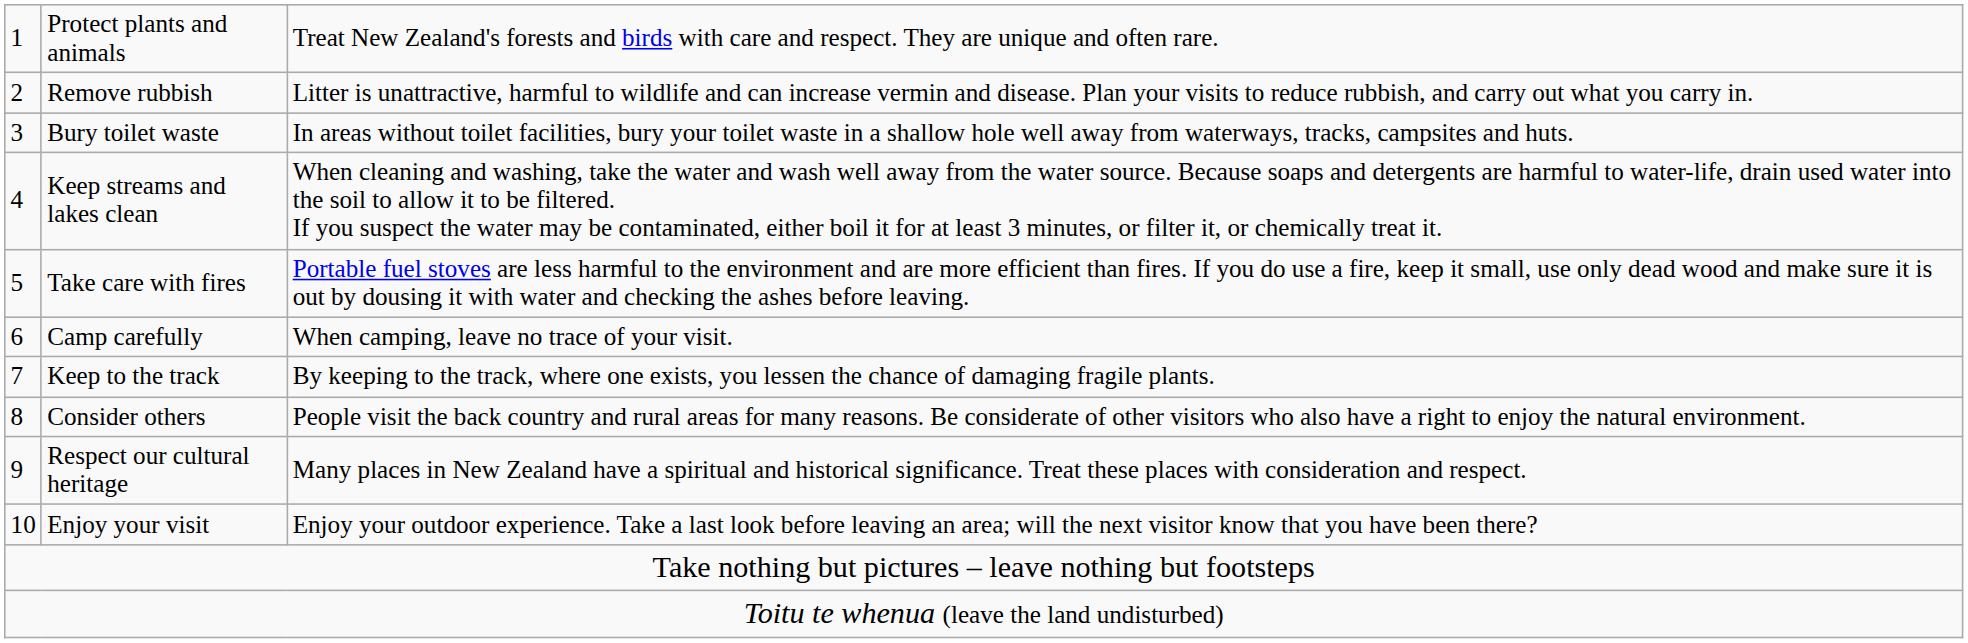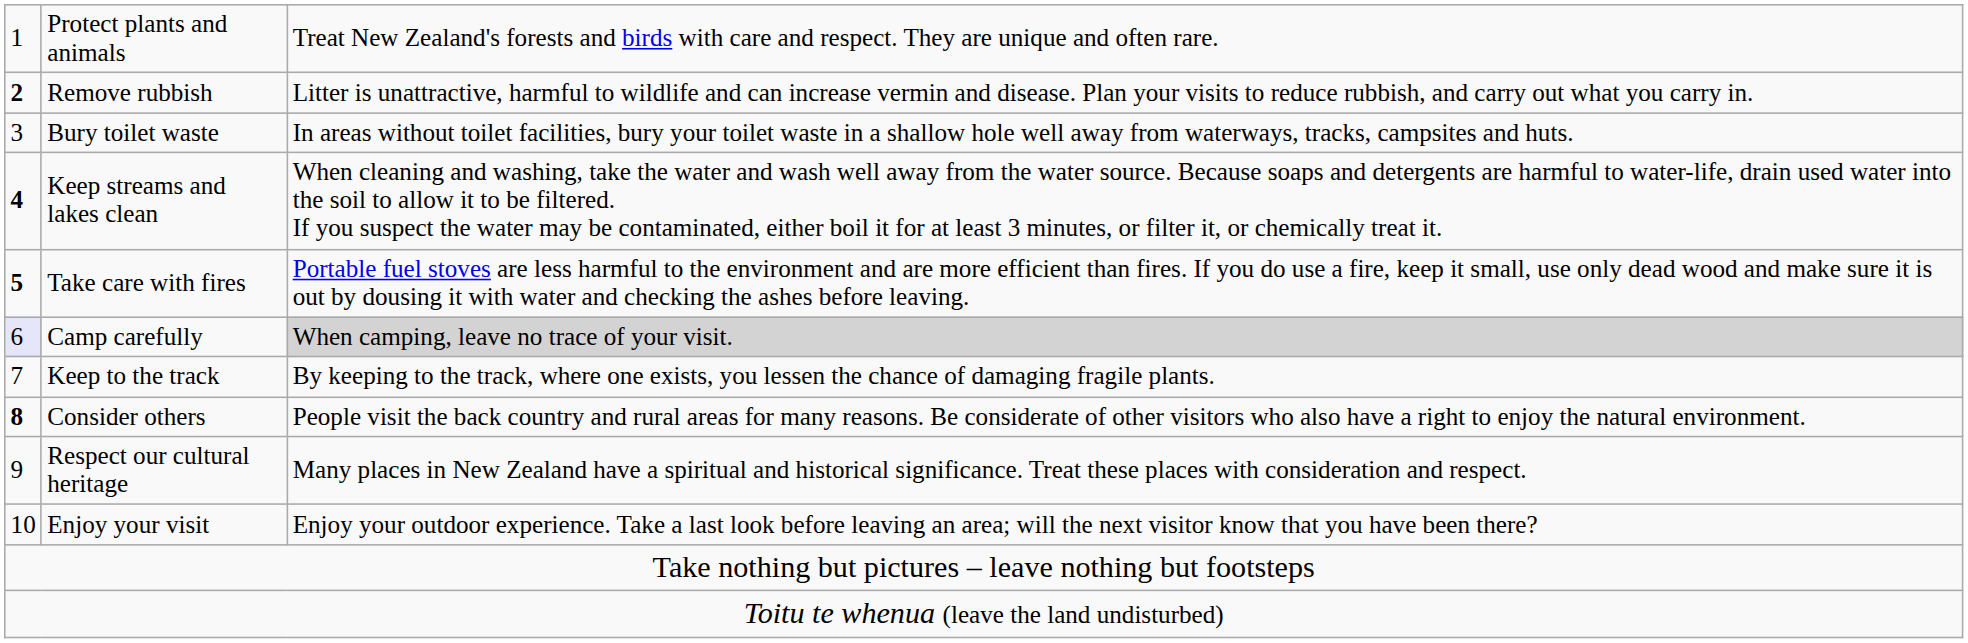(17, 92) normal -> (17, 92) bold
(17, 200) normal -> (17, 200) bold
(17, 282) normal -> (17, 282) bold
(17, 336) no background -> (17, 336) lavender background
(513, 336) no background -> (513, 336) lightgrey background
(17, 416) normal -> (17, 416) bold
